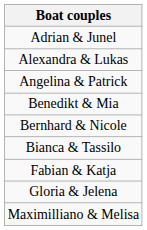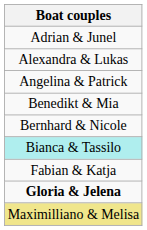(73, 147) no background -> (73, 147) paleturquoise background
(73, 192) normal -> (73, 192) bold
(73, 214) no background -> (73, 214) khaki background
